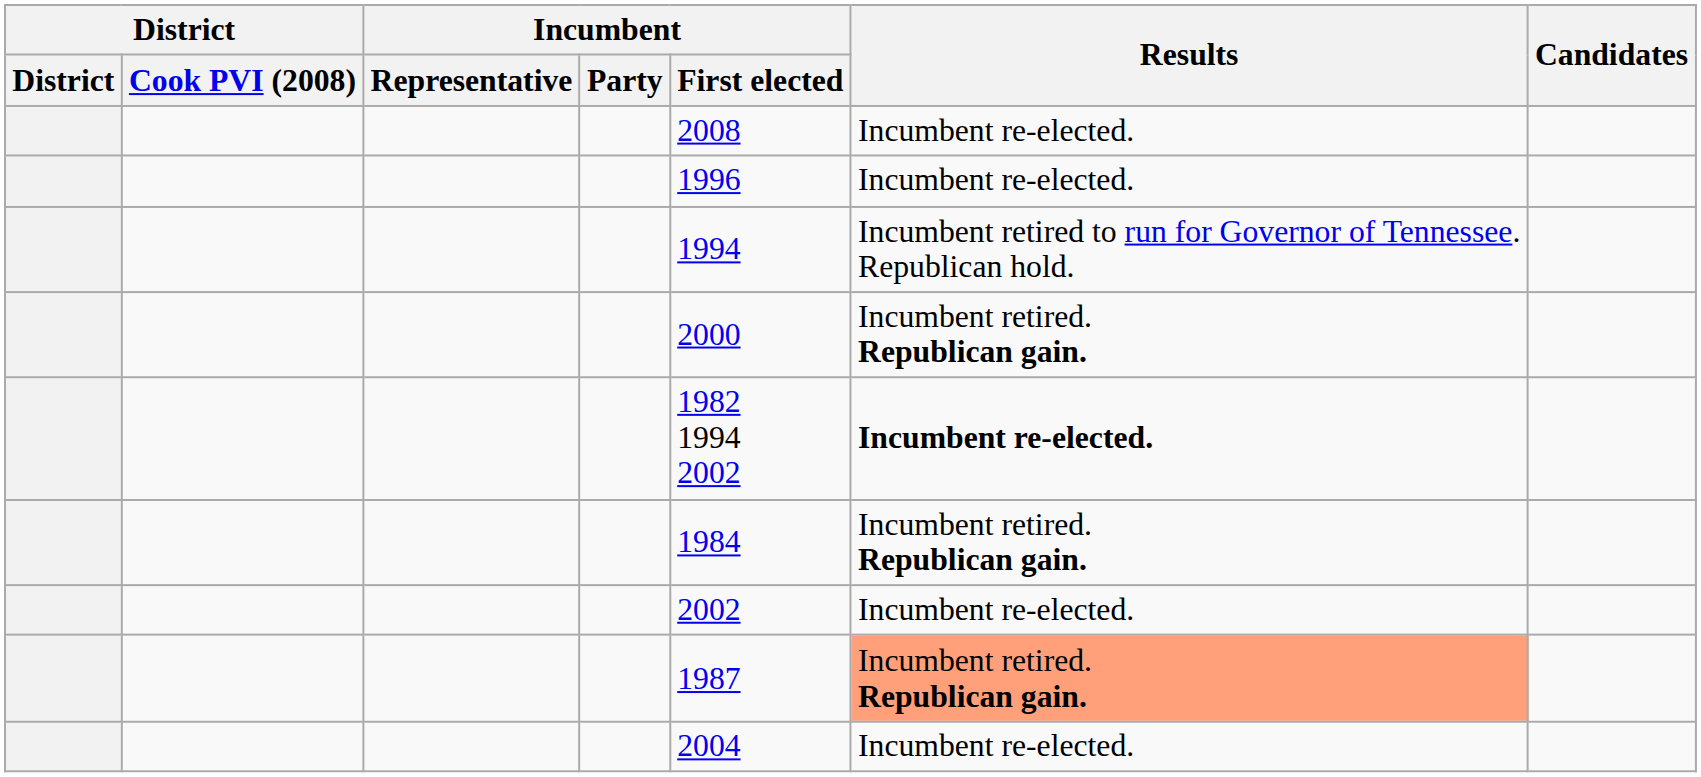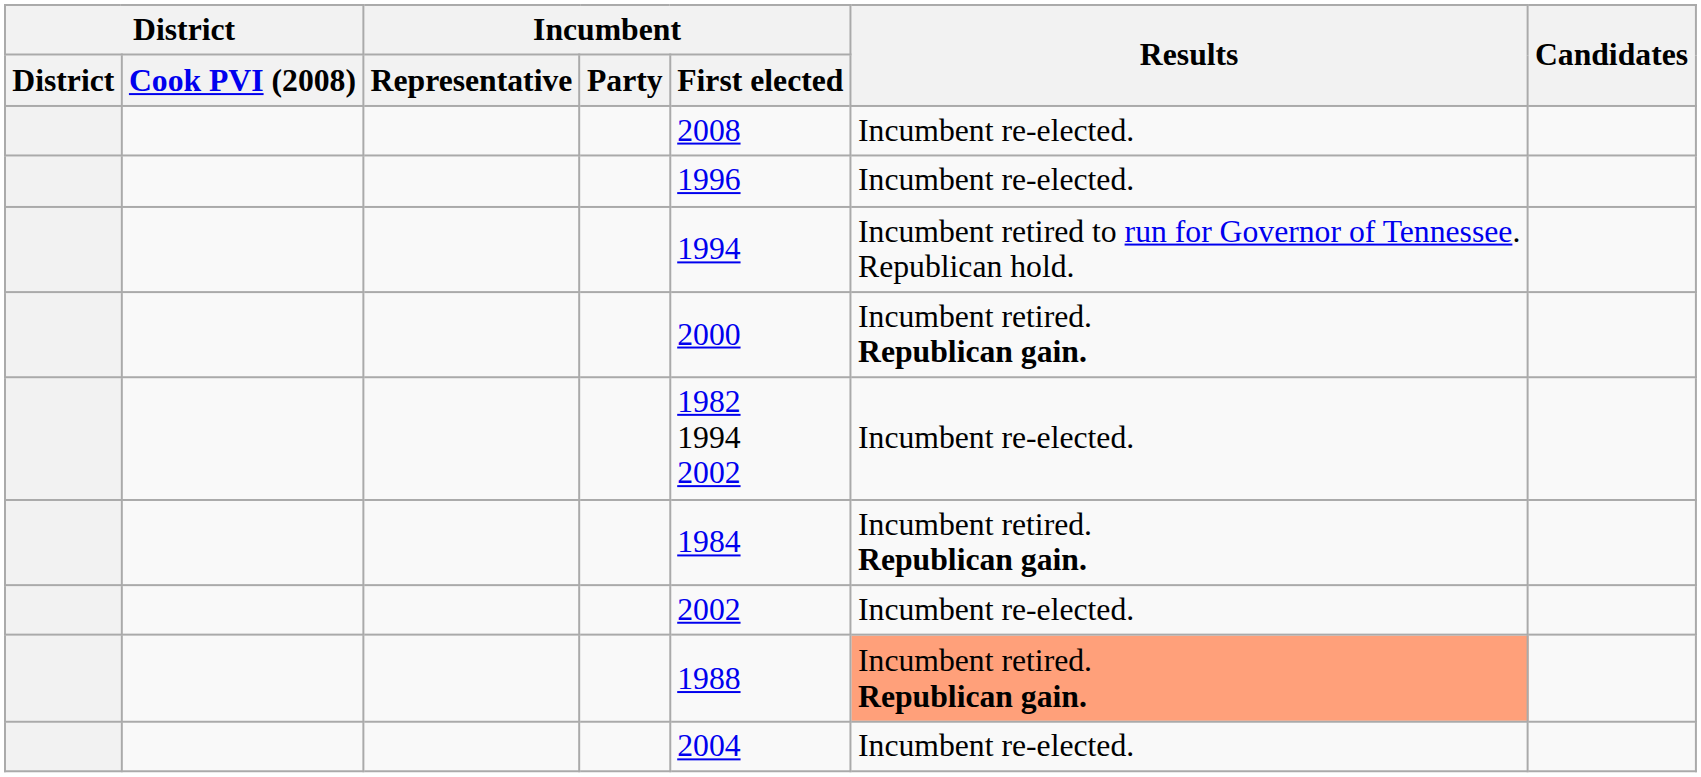(1006, 437) bold -> (996, 437) normal
(709, 677) 1987 -> (709, 677) 1988
